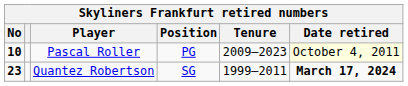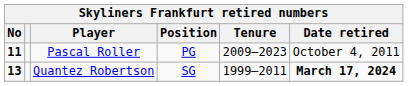(14, 53) 10 -> (14, 53) 11
(346, 53) lightyellow background -> (346, 53) no background
(14, 72) 23 -> (14, 72) 13
